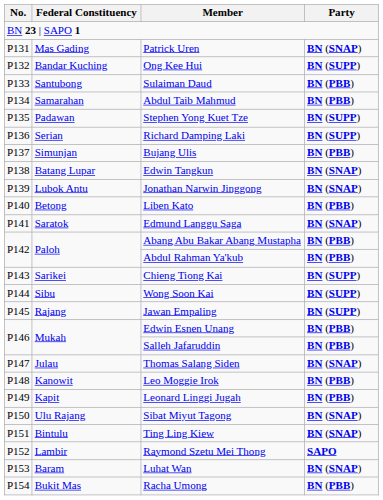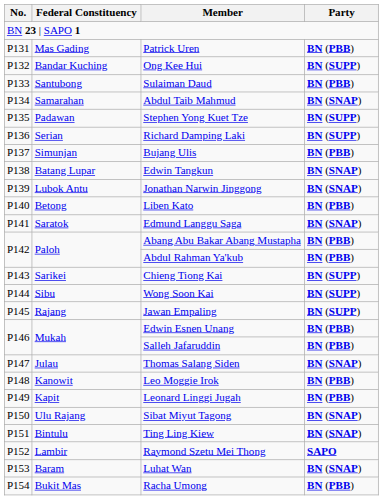(334, 48) BN (SNAP) -> (331, 48) BN (PBB)
(331, 100) BN (PBB) -> (334, 100) BN (SNAP)
